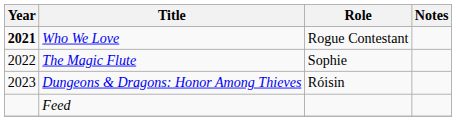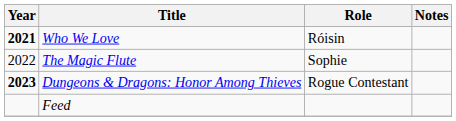(358, 37) Rogue Contestant -> (326, 37) Róisin
(22, 82) normal -> (22, 82) bold
(326, 82) Róisin -> (358, 82) Rogue Contestant
